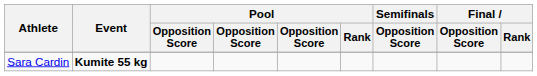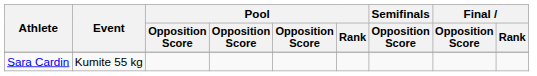(111, 62) bold -> (109, 62) normal
